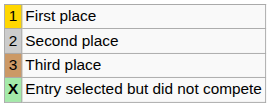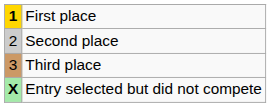(13, 16) normal -> (13, 16) bold
